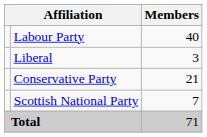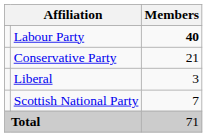(192, 36) normal -> (192, 36) bold
rows swapped: (65, 79) <-> (33, 57)
